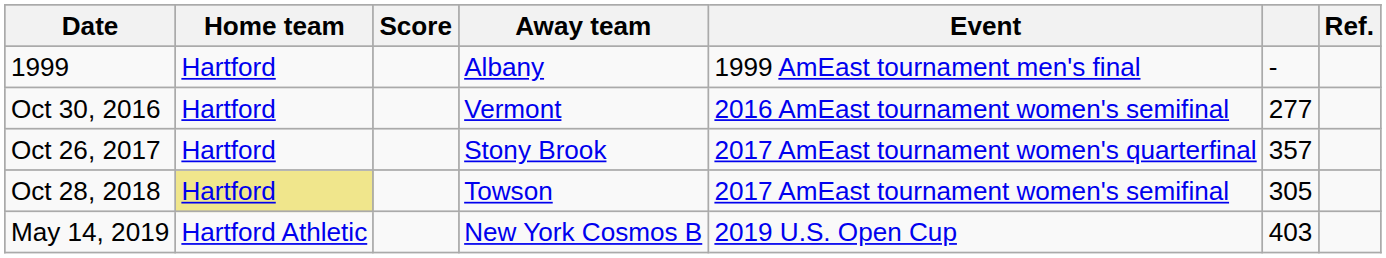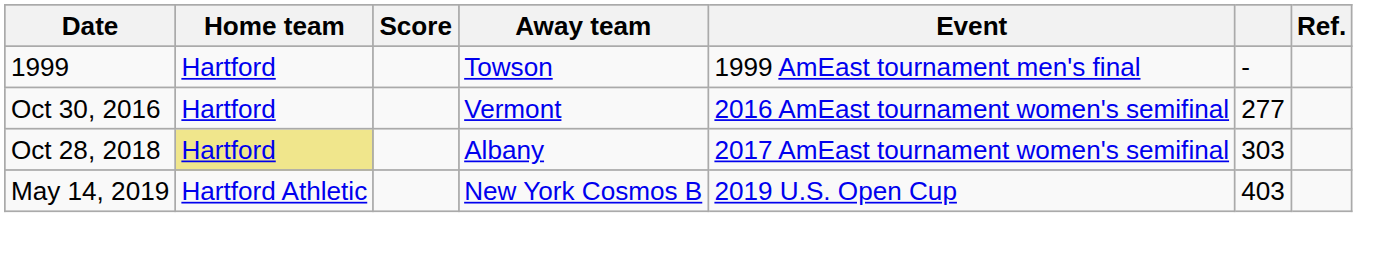(504, 67) Albany -> (508, 67) Towson
- row: (86, 150)
(508, 191) Towson -> (504, 150) Albany
(1291, 191) 305 -> (1263, 150) 303
